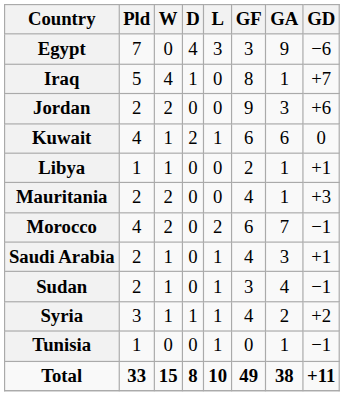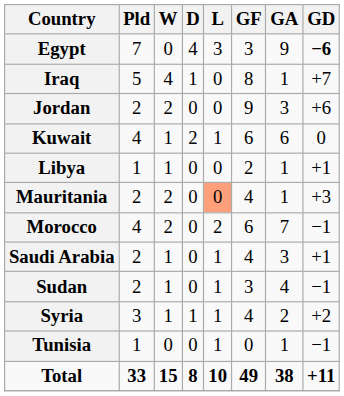(321, 49) normal -> (321, 49) bold
(218, 197) no background -> (218, 197) lightsalmon background
